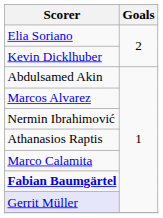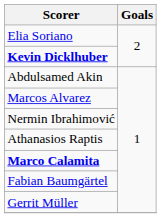(55, 56) normal -> (58, 56) bold
(50, 160) normal -> (53, 160) bold
(62, 181) bold -> (58, 181) normal
(43, 202) lavender background -> (43, 202) no background
